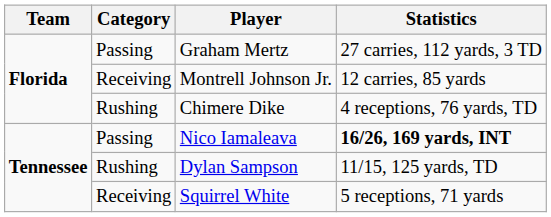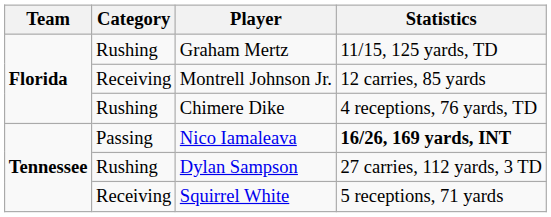(124, 49) Passing -> (127, 49) Rushing
(441, 49) 27 carries, 112 yards, 3 TD -> (419, 49) 11/15, 125 yards, TD
(419, 166) 11/15, 125 yards, TD -> (441, 166) 27 carries, 112 yards, 3 TD
